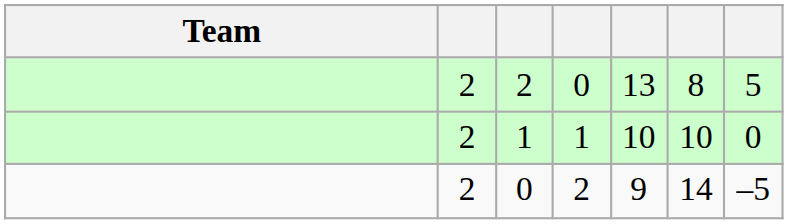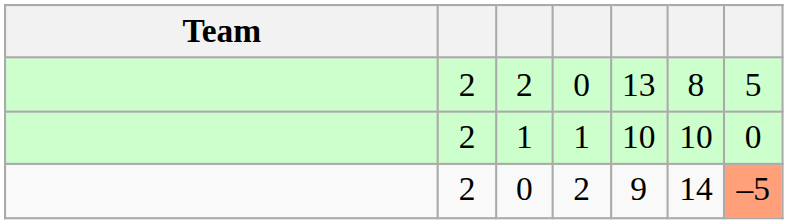(753, 190) no background -> (753, 190) lightsalmon background
